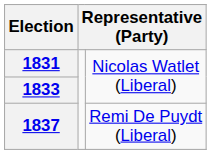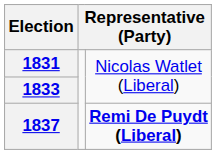(146, 126) normal -> (149, 126) bold
